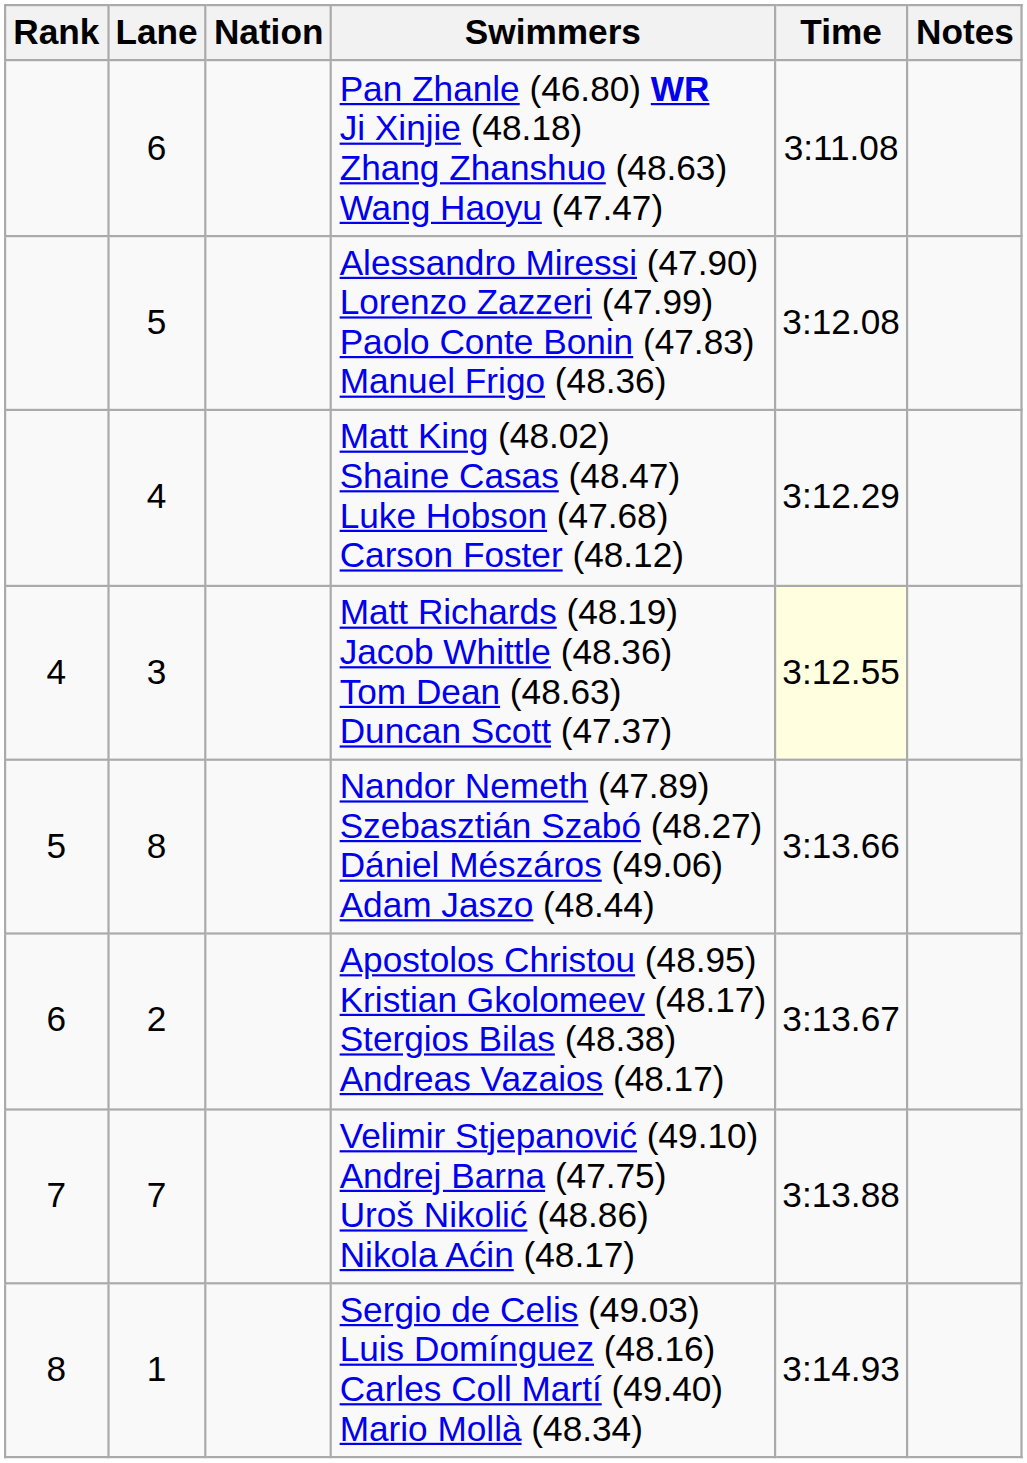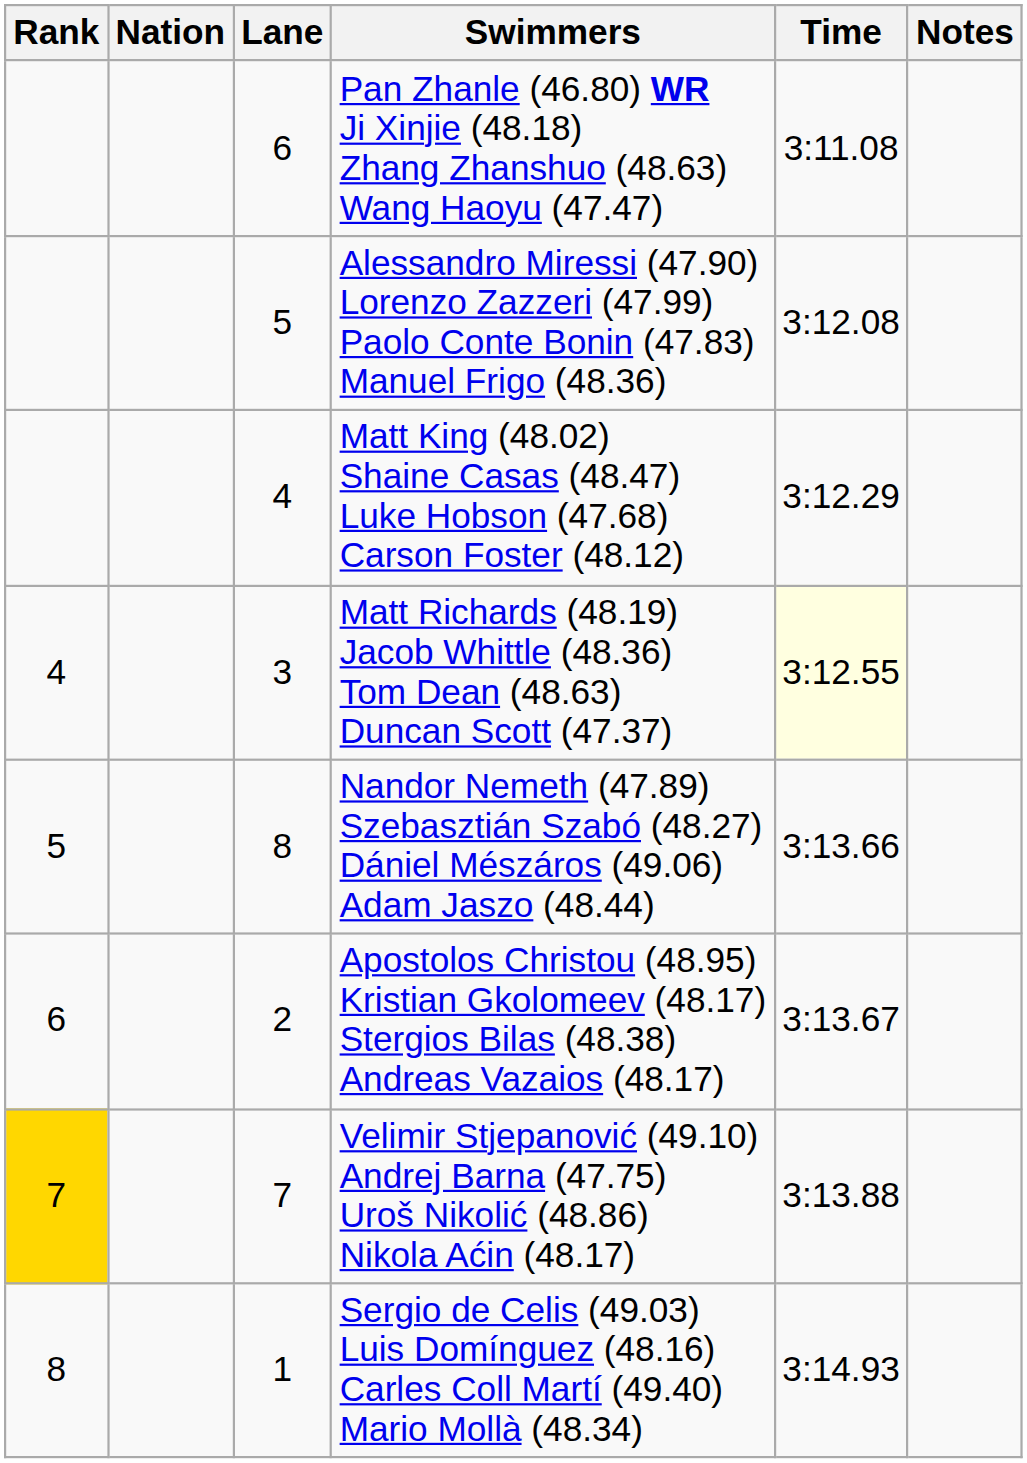columns swapped: (157, 32) <-> (269, 32)
(56, 1195) no background -> (56, 1195) gold background
